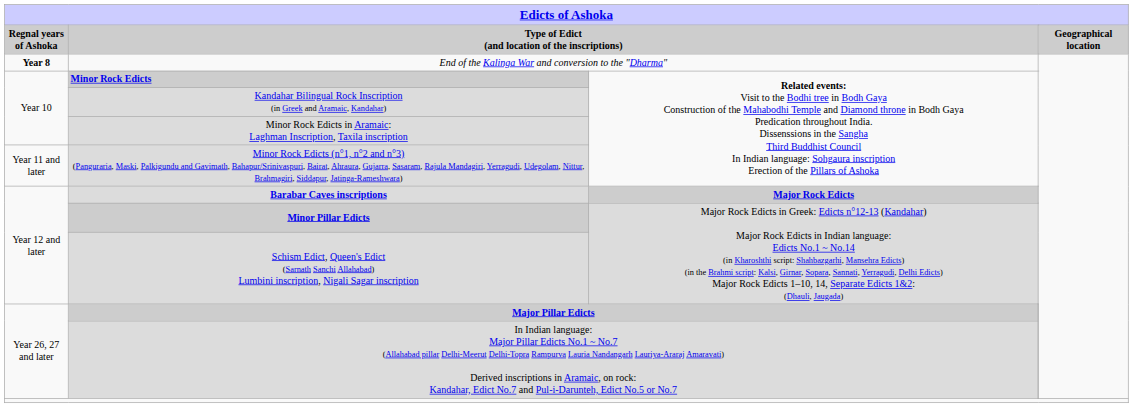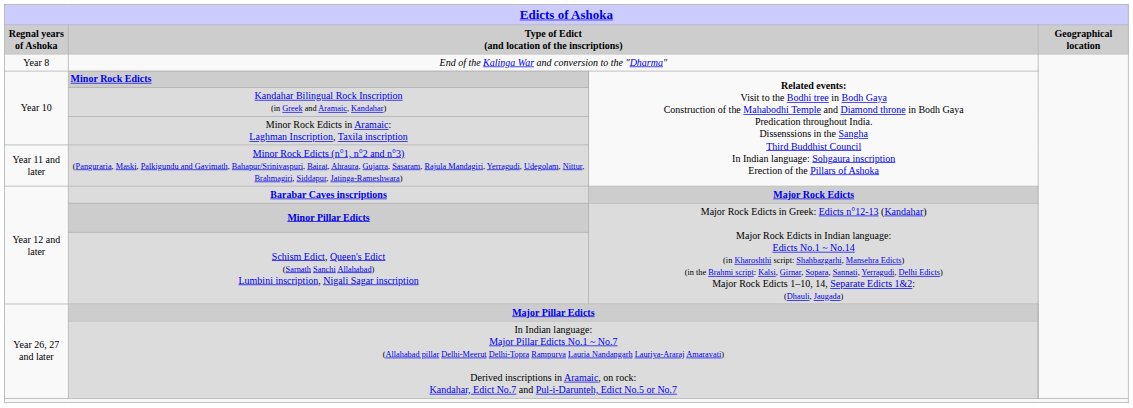(36, 62) bold -> (36, 62) normal
